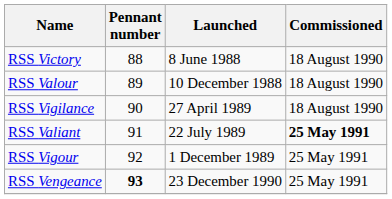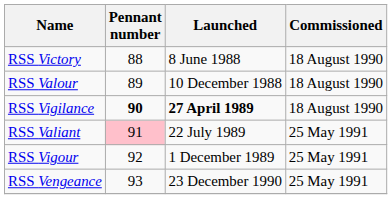(135, 108) normal -> (135, 108) bold
(210, 108) normal -> (211, 108) bold
(135, 132) no background -> (135, 132) pink background
(329, 132) bold -> (328, 132) normal
(135, 181) bold -> (135, 181) normal
